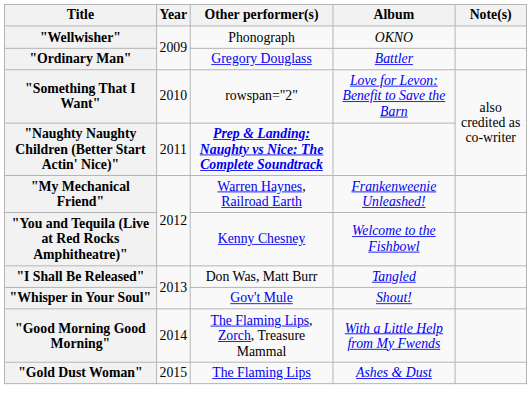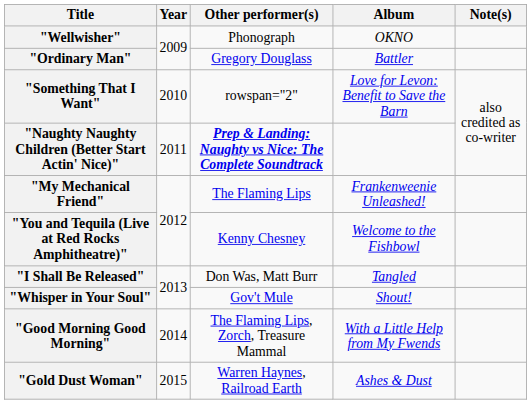(262, 194) Warren Haynes, Railroad Earth -> (262, 194) The Flaming Lips
(262, 372) The Flaming Lips -> (262, 380) Warren Haynes, Railroad Earth
